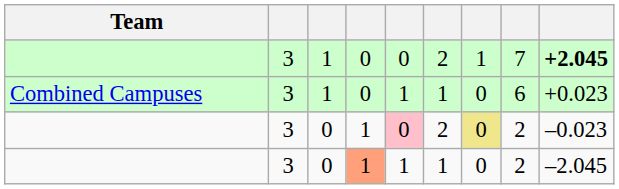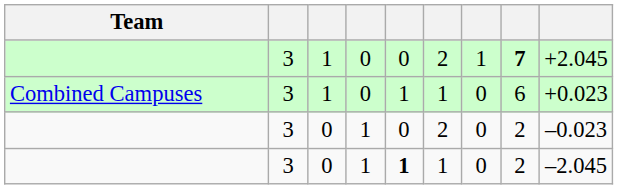(520, 58) normal -> (520, 58) bold
(576, 58) bold -> (576, 58) normal
(404, 129) pink background -> (404, 129) no background
(481, 129) khaki background -> (481, 129) no background
(365, 165) lightsalmon background -> (365, 165) no background
(404, 165) normal -> (404, 165) bold
